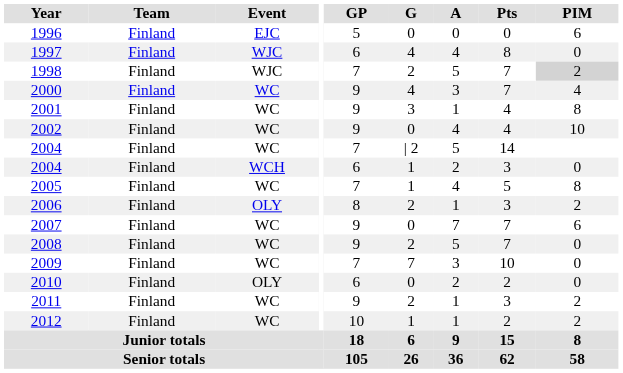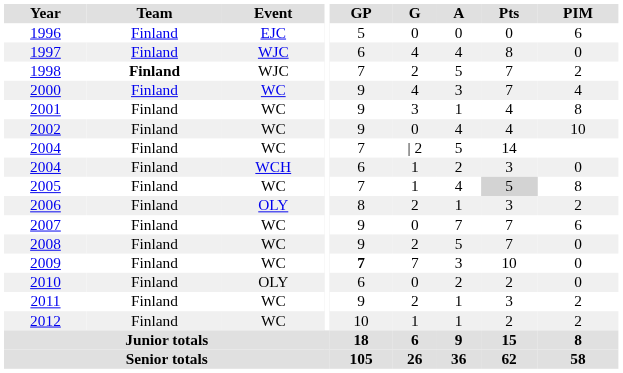(152, 71) normal -> (154, 71) bold
(577, 71) lightgrey background -> (578, 71) no background
(507, 186) no background -> (509, 186) lightgrey background
(356, 263) normal -> (361, 263) bold
